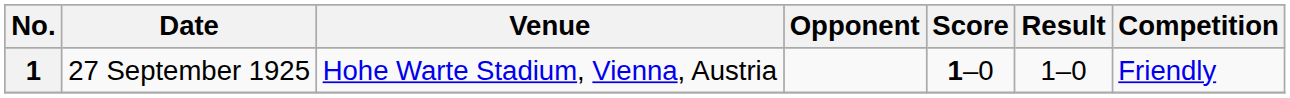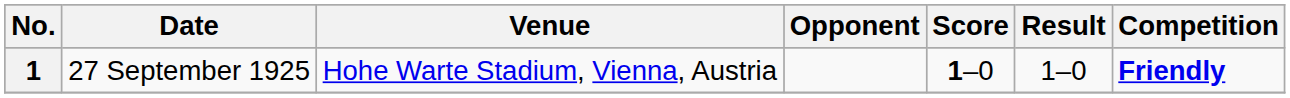(1167, 69) normal -> (1172, 69) bold
